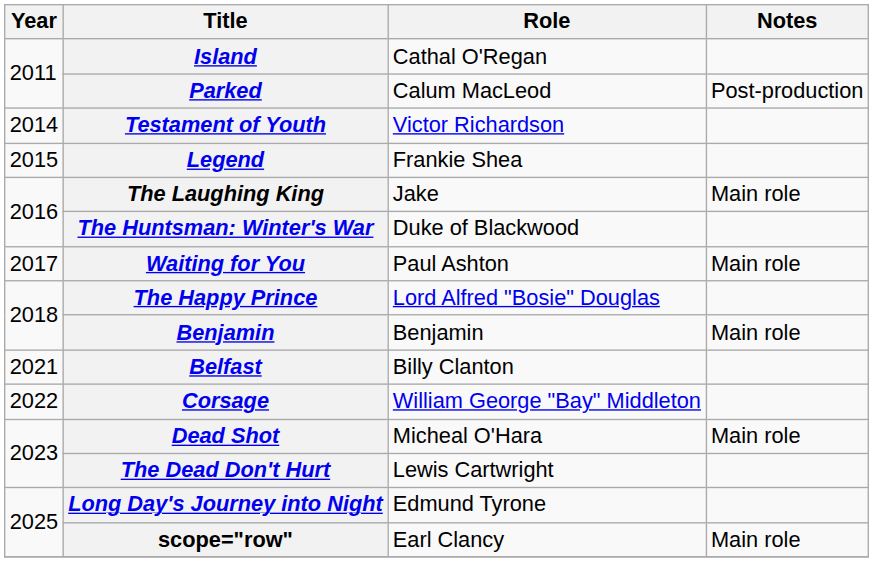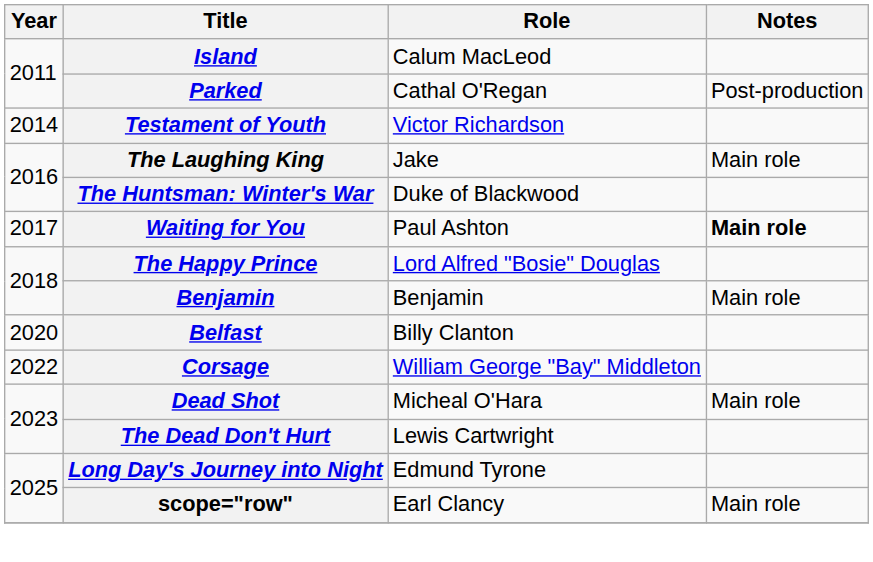(470, 56) Cathal O'Regan -> (472, 56) Calum MacLeod
(472, 90) Calum MacLeod -> (470, 90) Cathal O'Regan
- row: (225, 159)
(756, 263) normal -> (759, 228) bold
(34, 366) 2021 -> (34, 332) 2020
